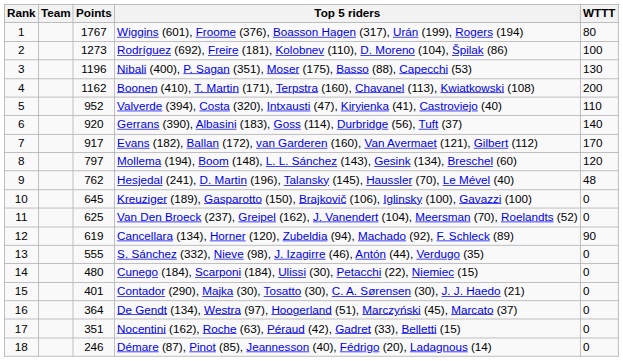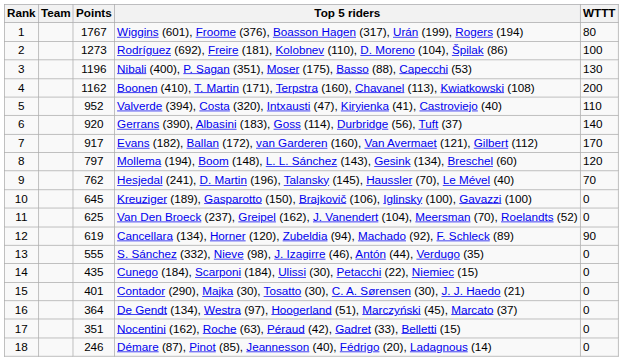(589, 180) 48 -> (589, 180) 70
(94, 273) 480 -> (94, 273) 435
